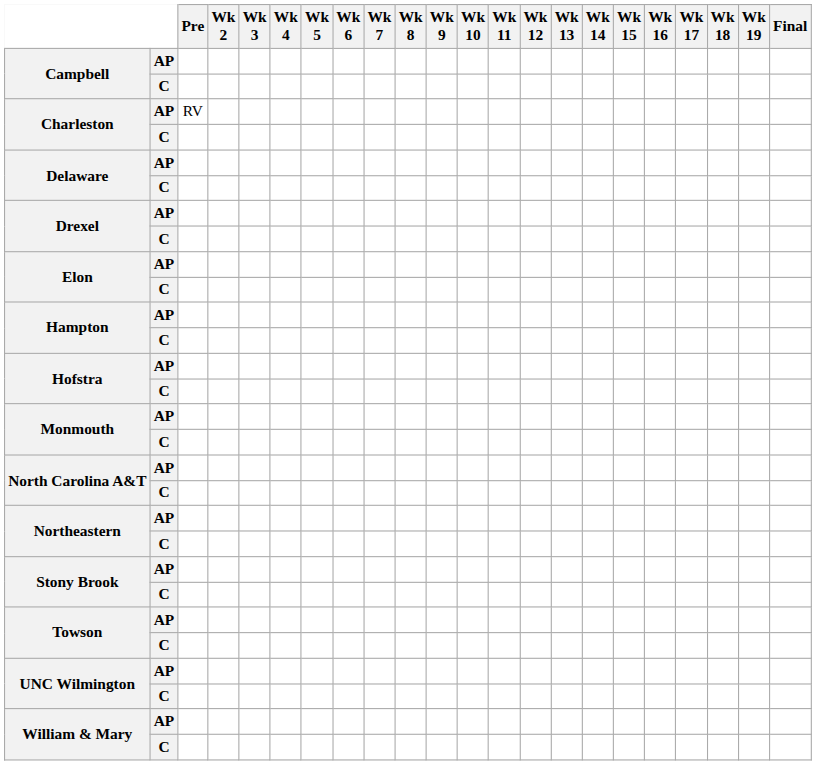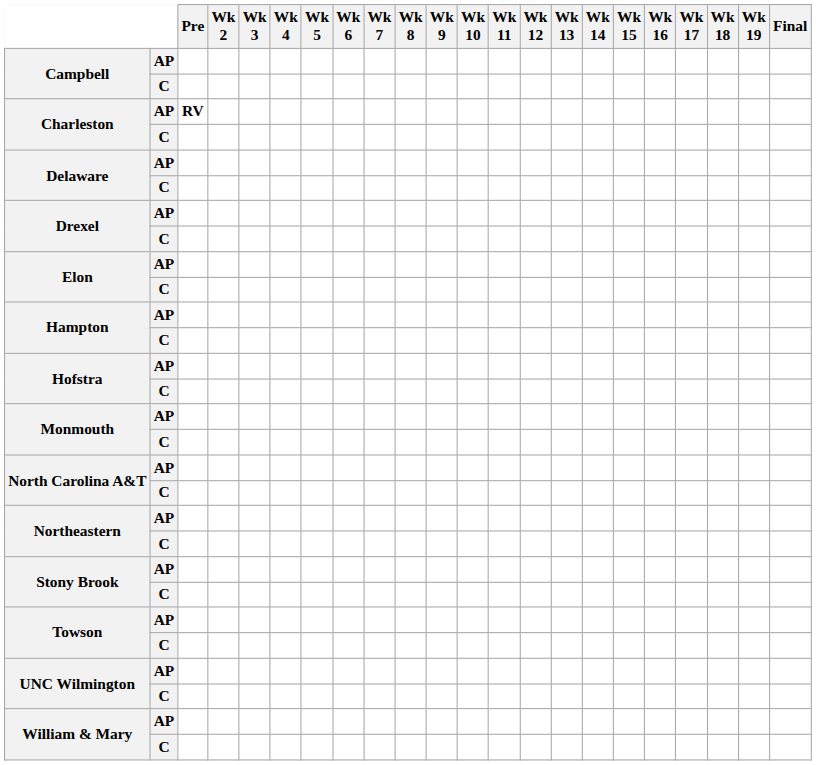(193, 112) normal -> (193, 112) bold
